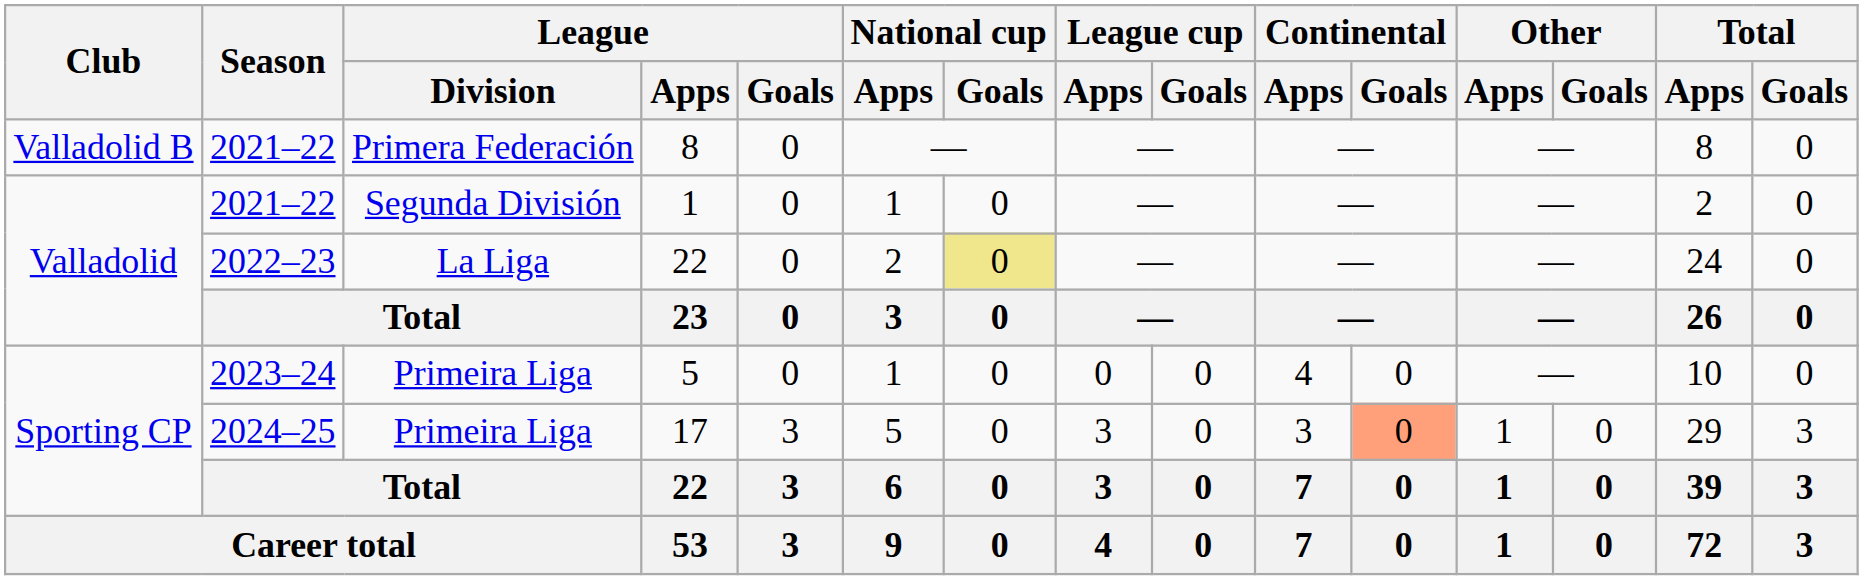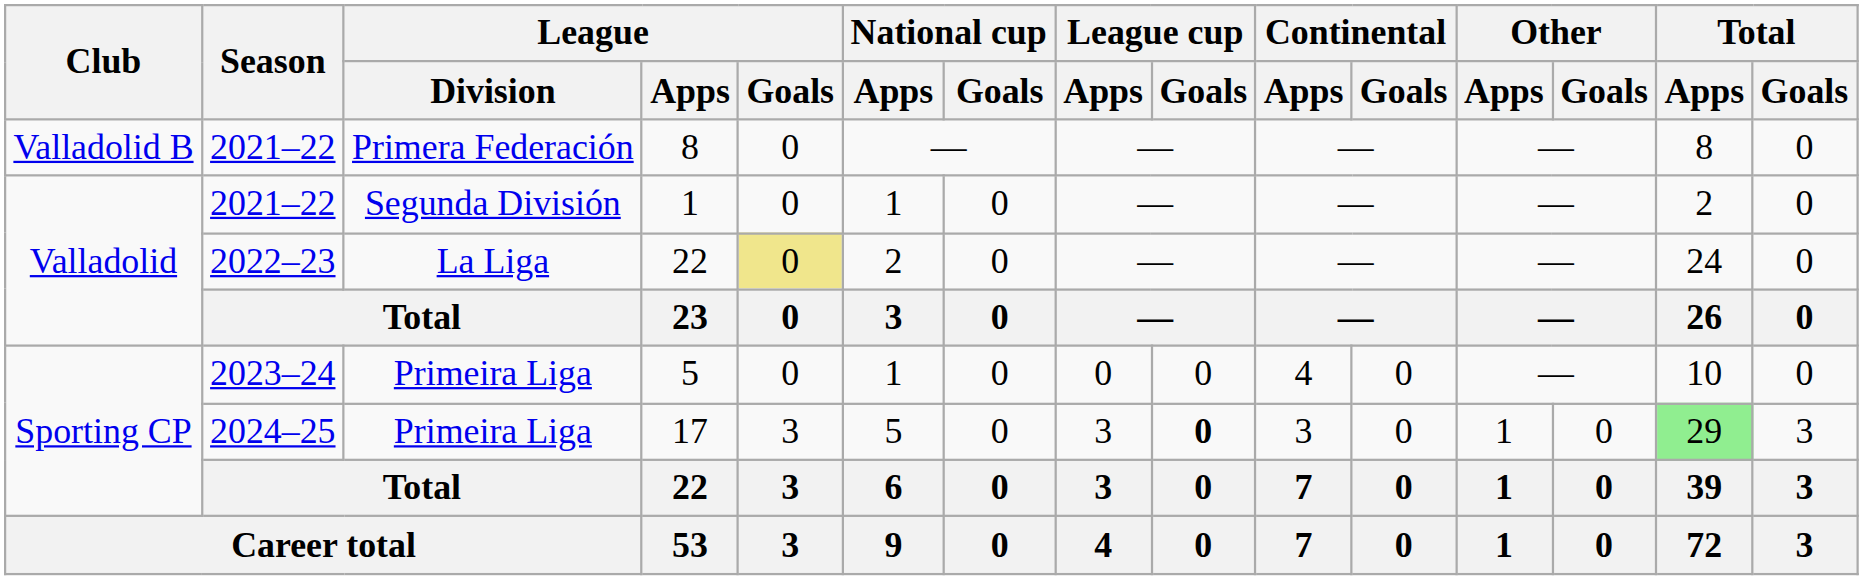(790, 260) no background -> (790, 260) khaki background
(1000, 260) khaki background -> (1000, 260) no background
(1203, 430) normal -> (1203, 430) bold
(1404, 430) lightsalmon background -> (1404, 430) no background
(1704, 430) no background -> (1704, 430) lightgreen background
